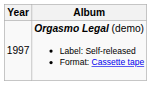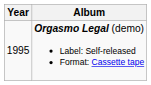(18, 50) 1997 -> (18, 50) 1995
